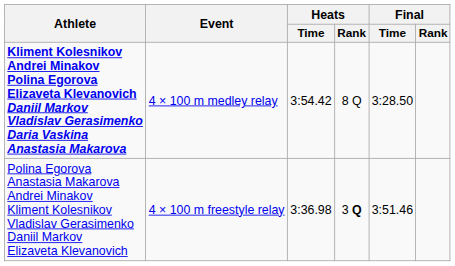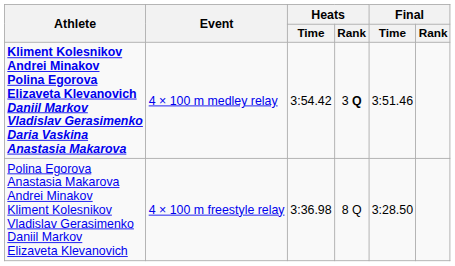(352, 101) 8 Q -> (352, 101) 3 Q
(392, 101) 3:28.50 -> (392, 101) 3:51.46
(352, 210) 3 Q -> (352, 210) 8 Q
(392, 210) 3:51.46 -> (392, 210) 3:28.50
